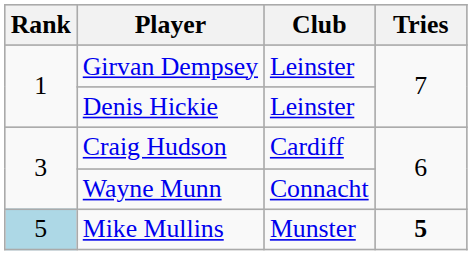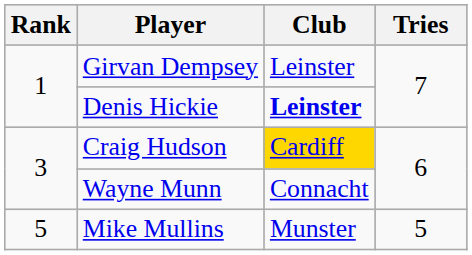(312, 106) normal -> (316, 106) bold
(307, 147) no background -> (307, 147) gold background
(41, 229) lightblue background -> (41, 229) no background
(421, 229) bold -> (421, 229) normal
